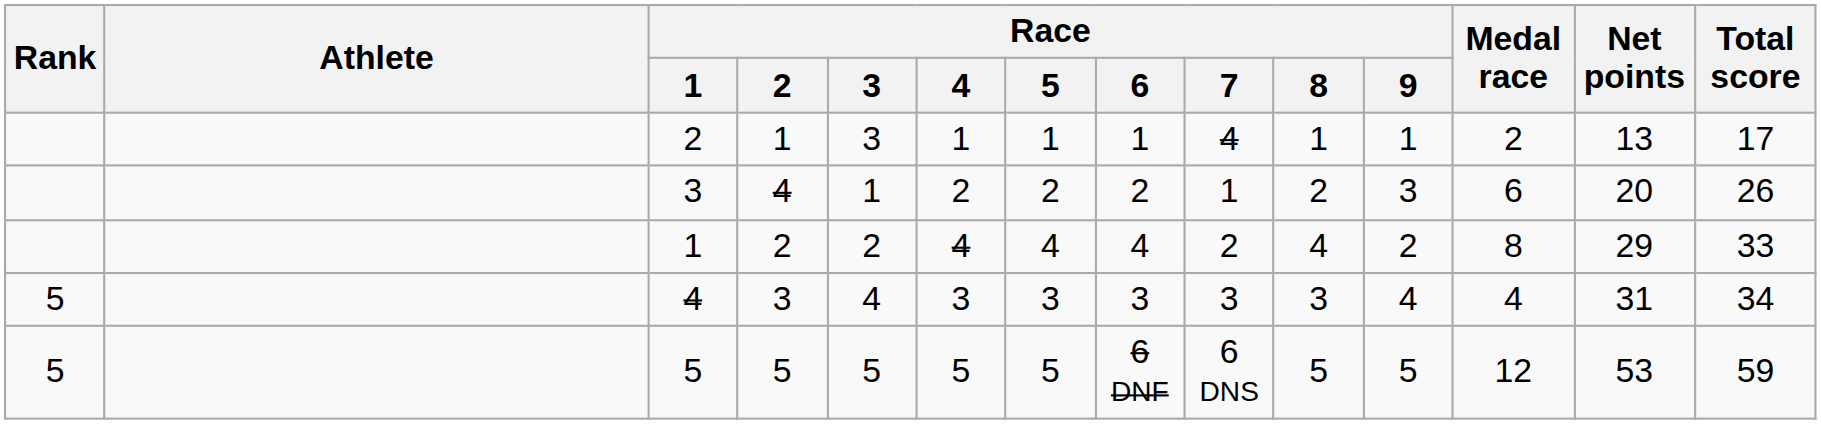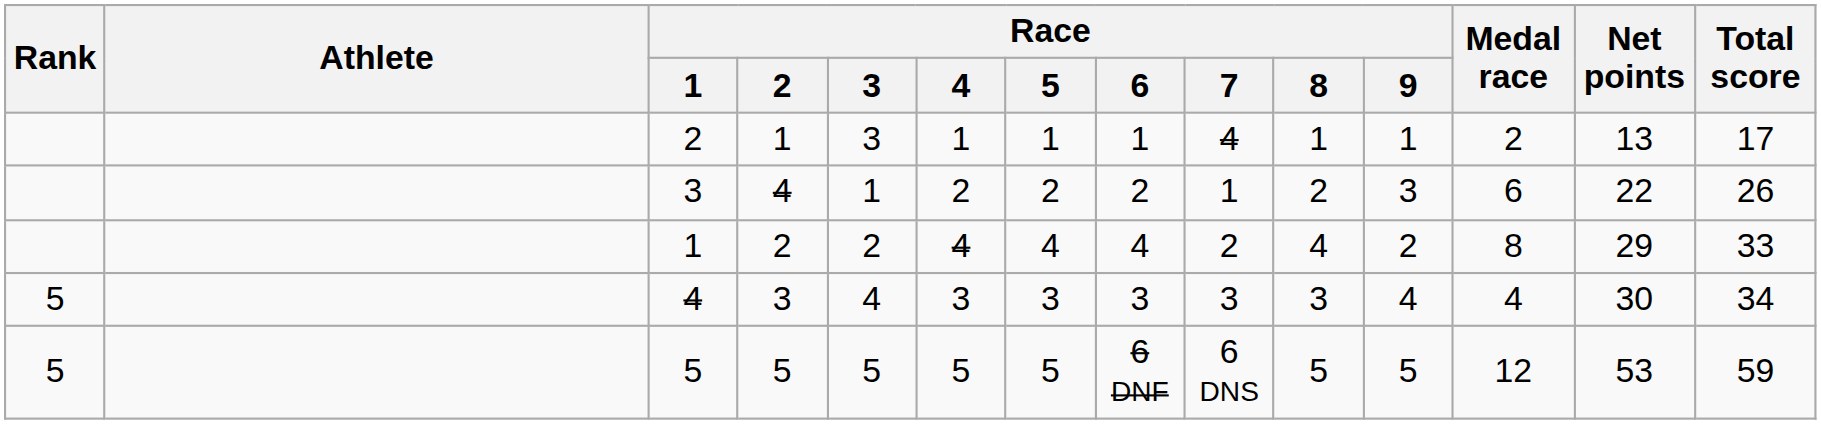(1634, 191) 20 -> (1634, 191) 22
(1634, 298) 31 -> (1634, 298) 30
